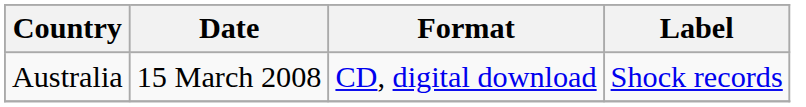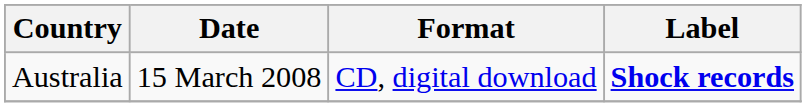(697, 76) normal -> (702, 76) bold
